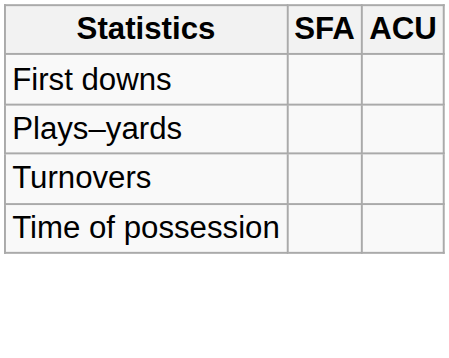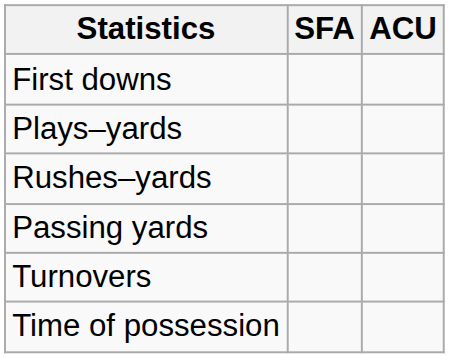+ row: (112, 177)
+ row: (110, 227)
